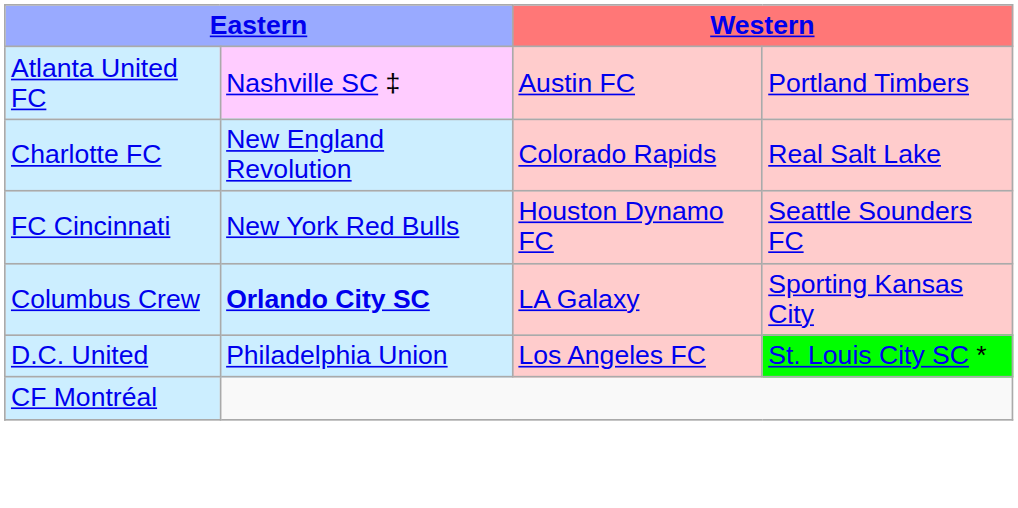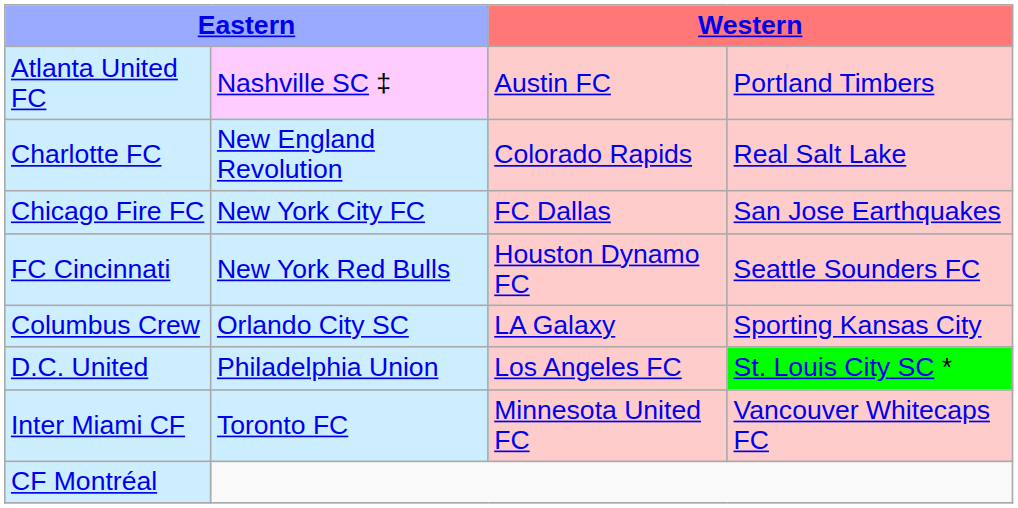+ row: (108, 211)
(328, 298) bold -> (313, 325) normal
+ row: (98, 424)
